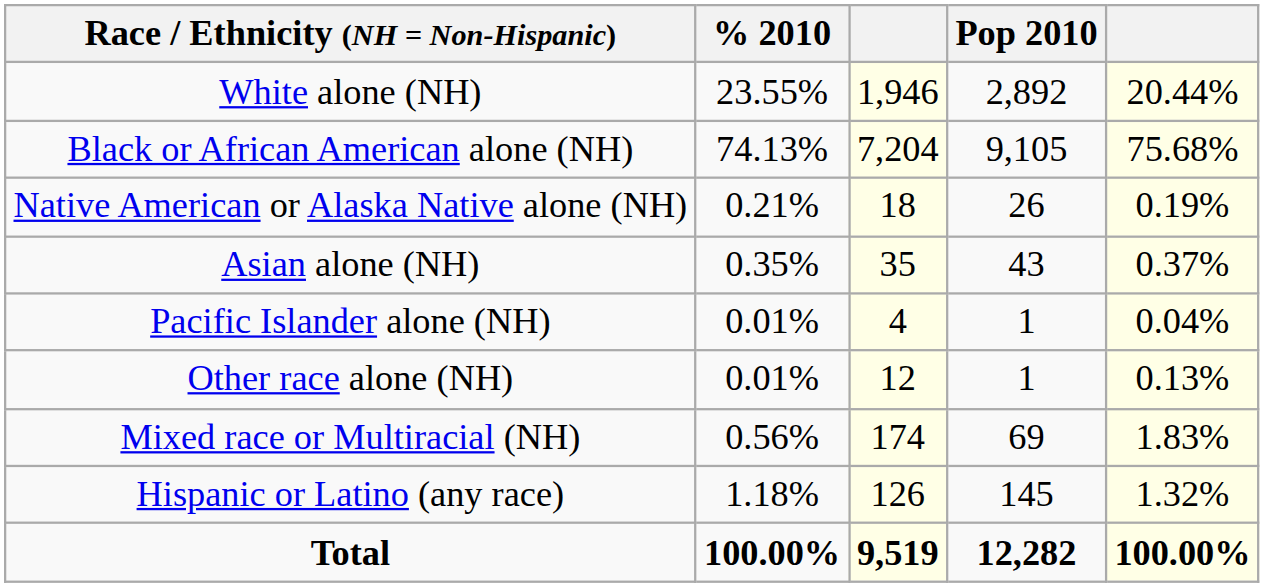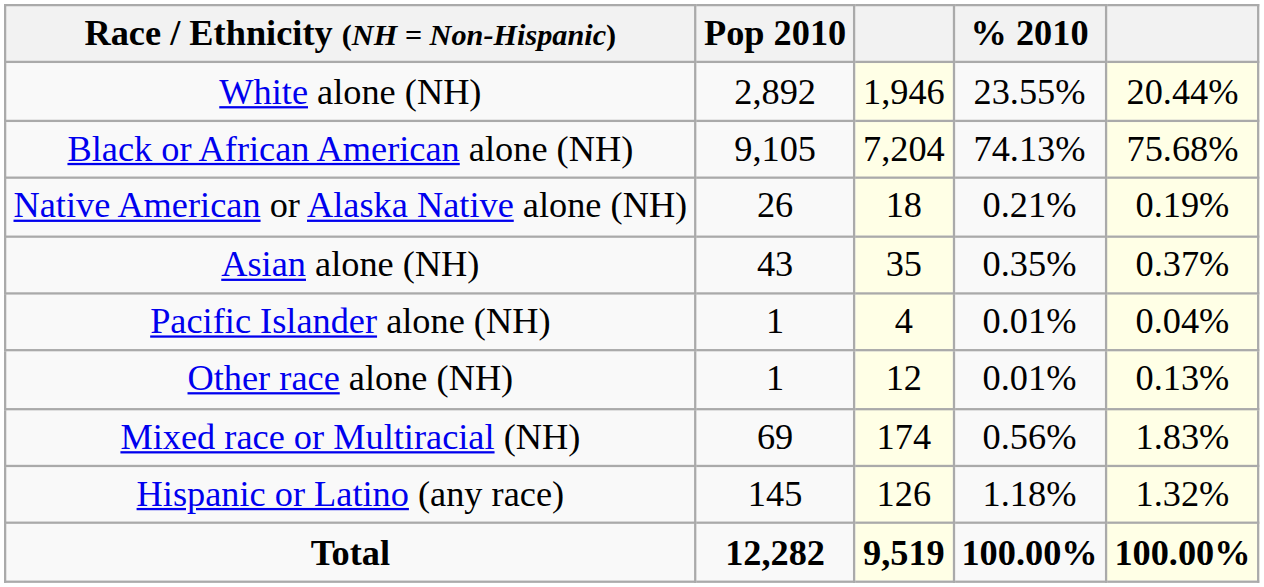columns swapped: (1027, 33) <-> (772, 33)
